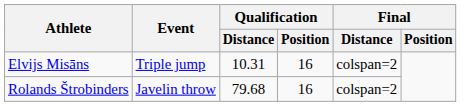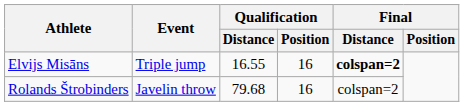(248, 64) 10.31 -> (248, 64) 16.55
(367, 64) normal -> (368, 64) bold
